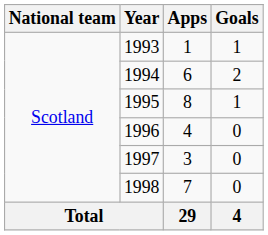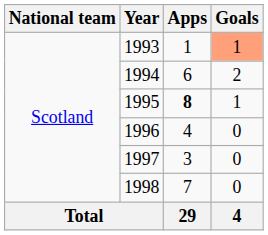(237, 46) no background -> (237, 46) lightsalmon background
(187, 103) normal -> (187, 103) bold
